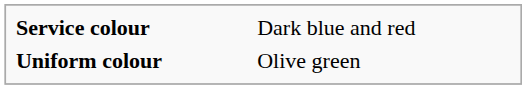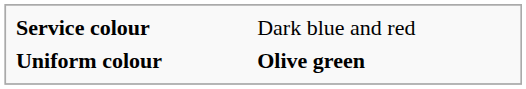(309, 60) normal -> (311, 60) bold
